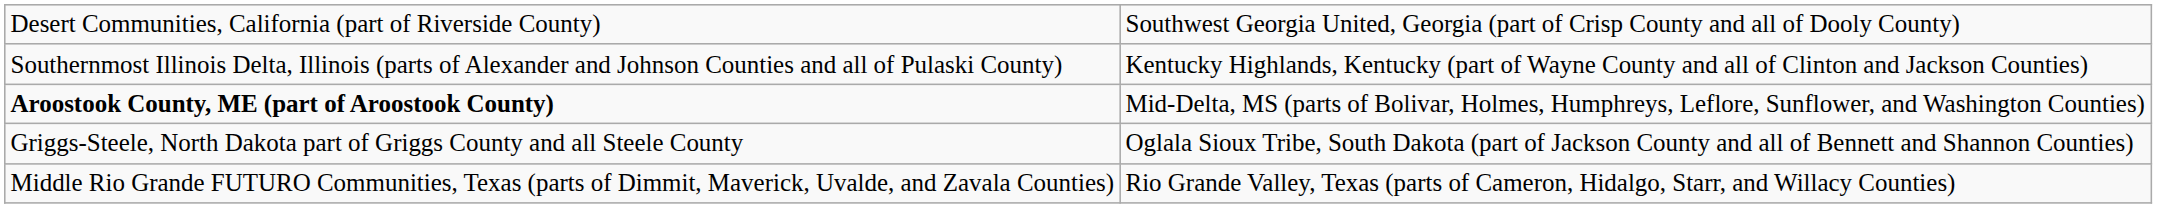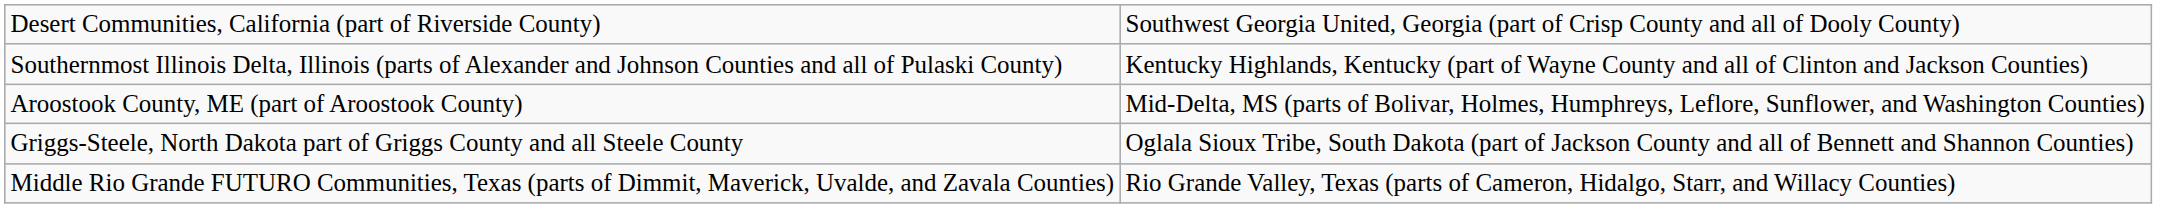(282, 103) bold -> (267, 103) normal
